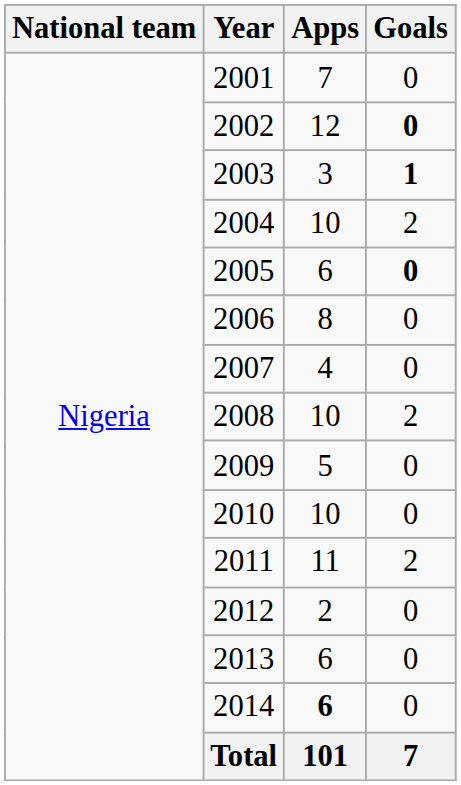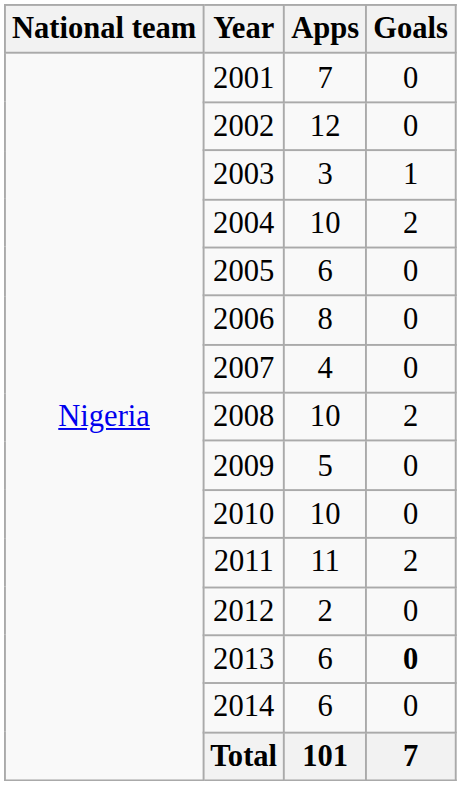(411, 125) bold -> (411, 125) normal
(411, 174) bold -> (411, 174) normal
(411, 271) bold -> (411, 271) normal
(411, 658) normal -> (411, 658) bold
(325, 707) bold -> (325, 707) normal
